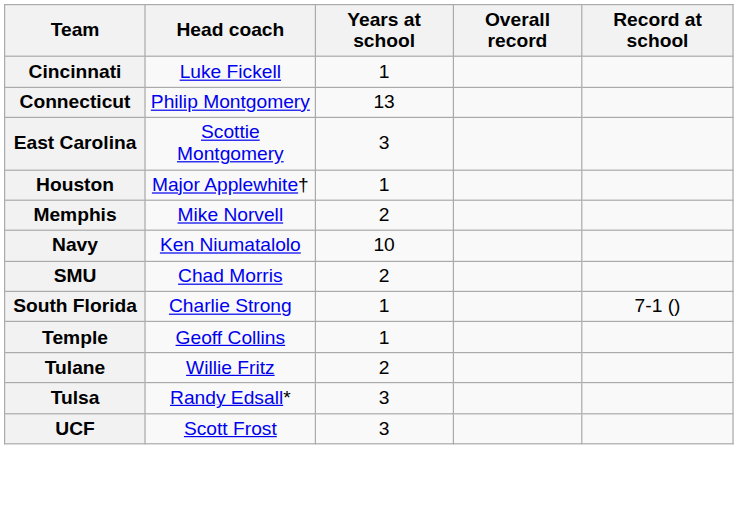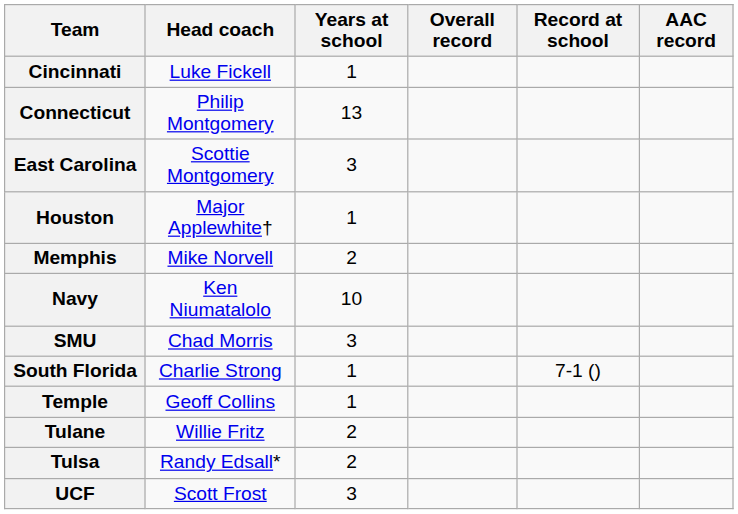+ column: (686, 30)
(384, 276) 2 -> (352, 340) 3
(384, 397) 3 -> (352, 462) 2
